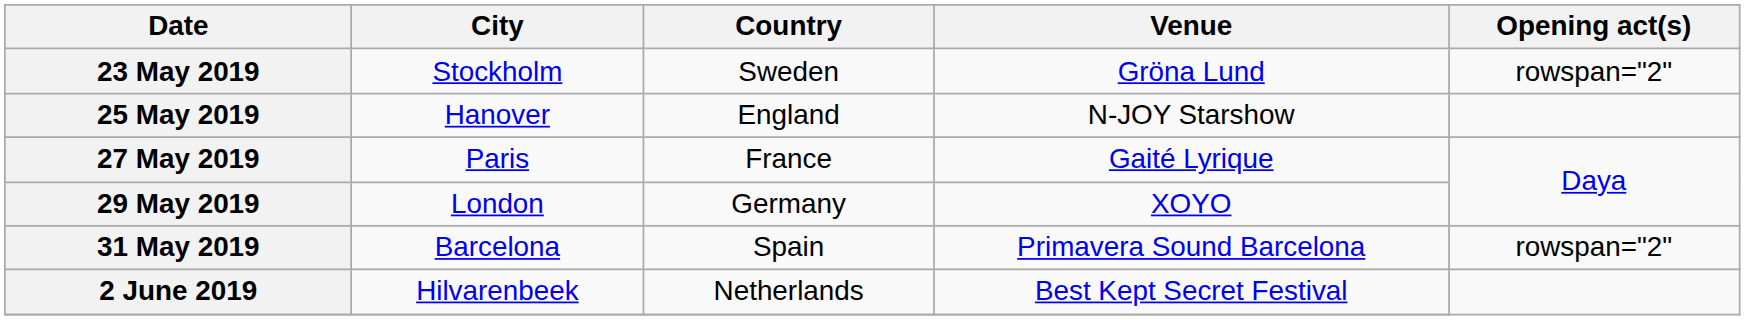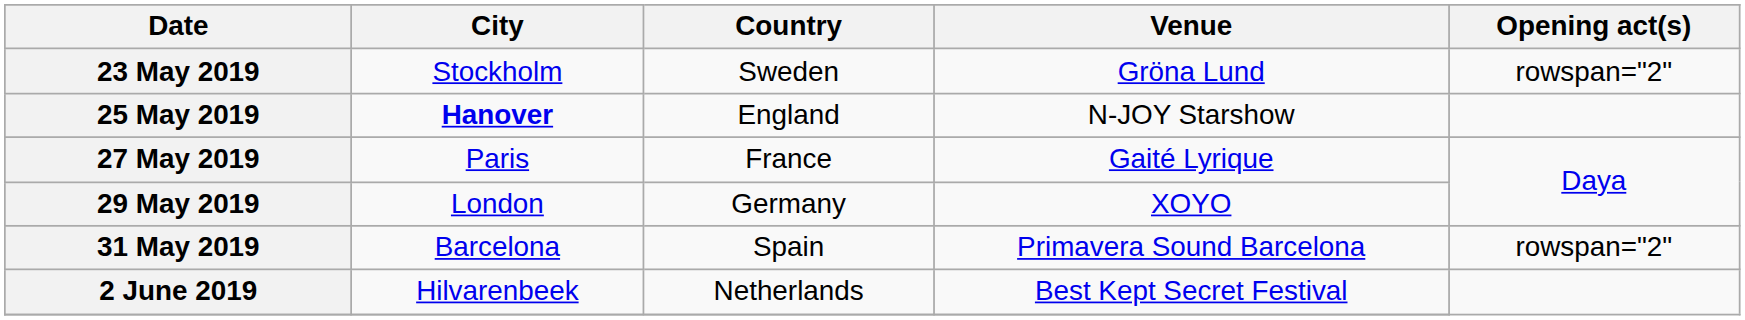(497, 114) normal -> (497, 114) bold
